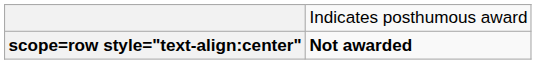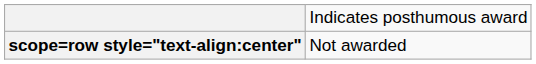(361, 45) bold -> (358, 45) normal
